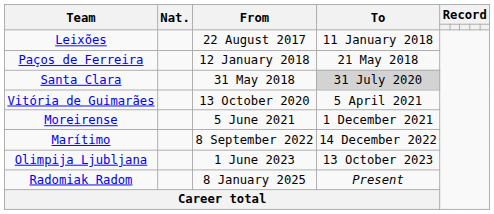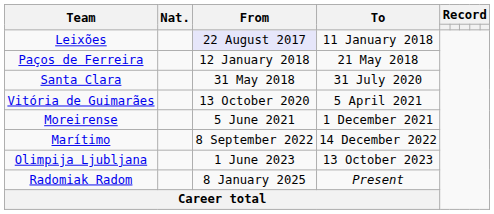(254, 40) no background -> (254, 40) lavender background
(378, 80) lightgrey background -> (378, 80) no background
